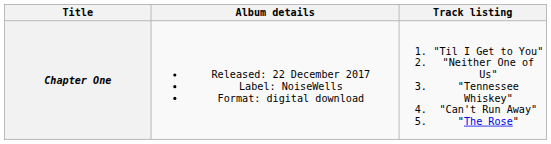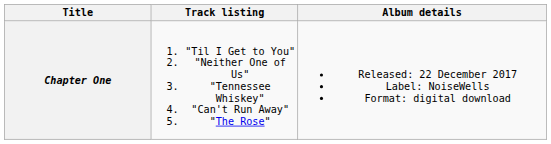columns swapped: (275, 13) <-> (473, 13)
